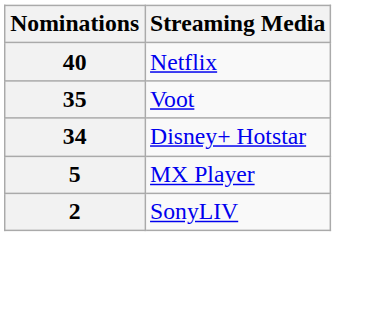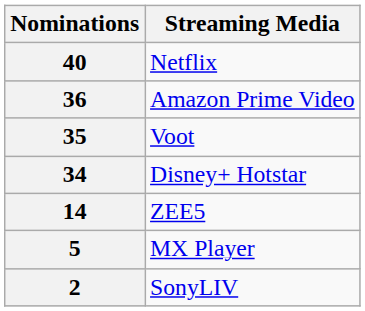+ row: (75, 99)
+ row: (75, 211)
